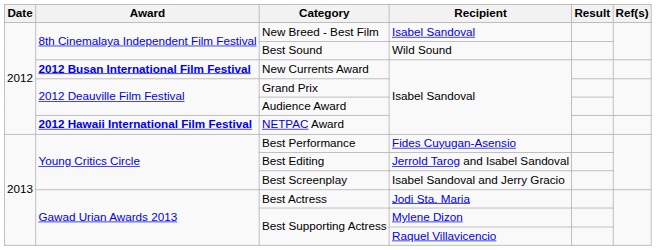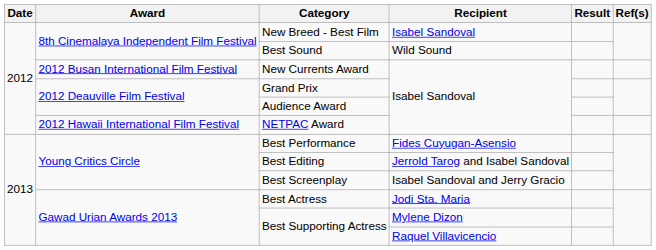(145, 69) bold -> (138, 69) normal
(145, 124) bold -> (139, 124) normal
